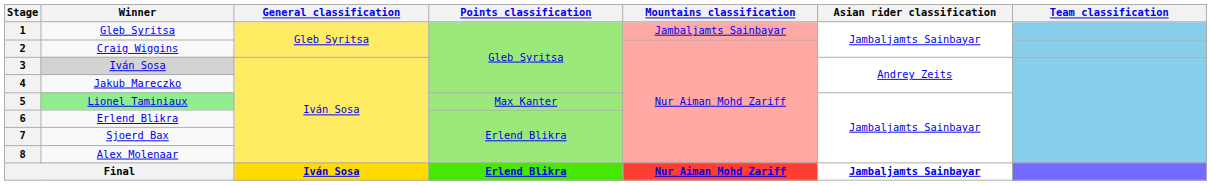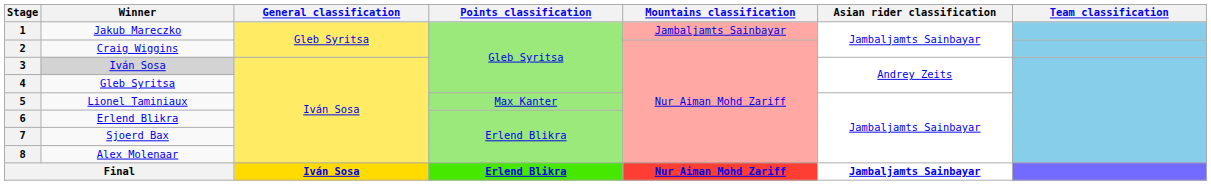(138, 31) Gleb Syritsa -> (138, 31) Jakub Mareczko
(138, 83) Jakub Mareczko -> (138, 83) Gleb Syritsa
(138, 101) lightgreen background -> (138, 101) no background
